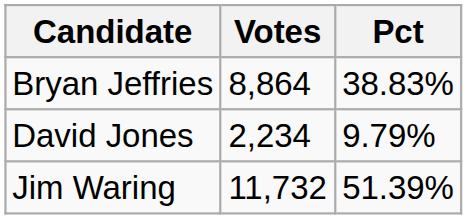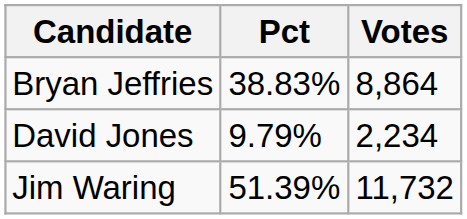columns swapped: (278, 31) <-> (398, 31)
